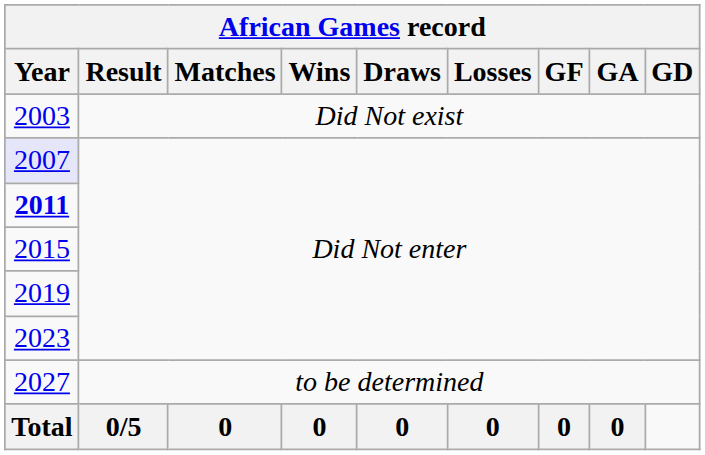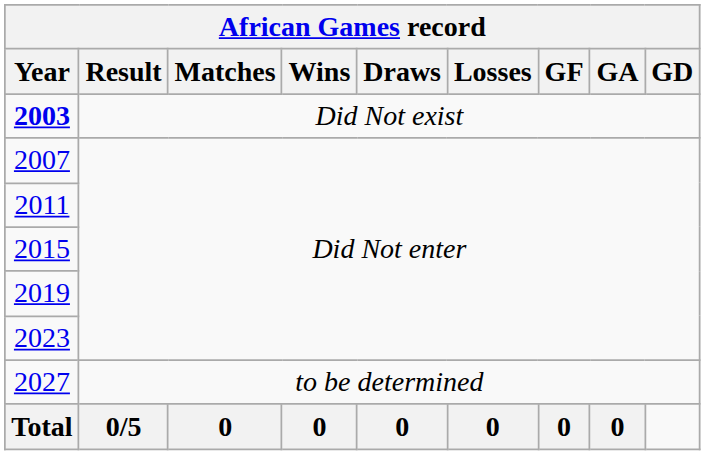(42, 115) normal -> (42, 115) bold
(42, 159) lavender background -> (42, 159) no background
(42, 204) bold -> (42, 204) normal
